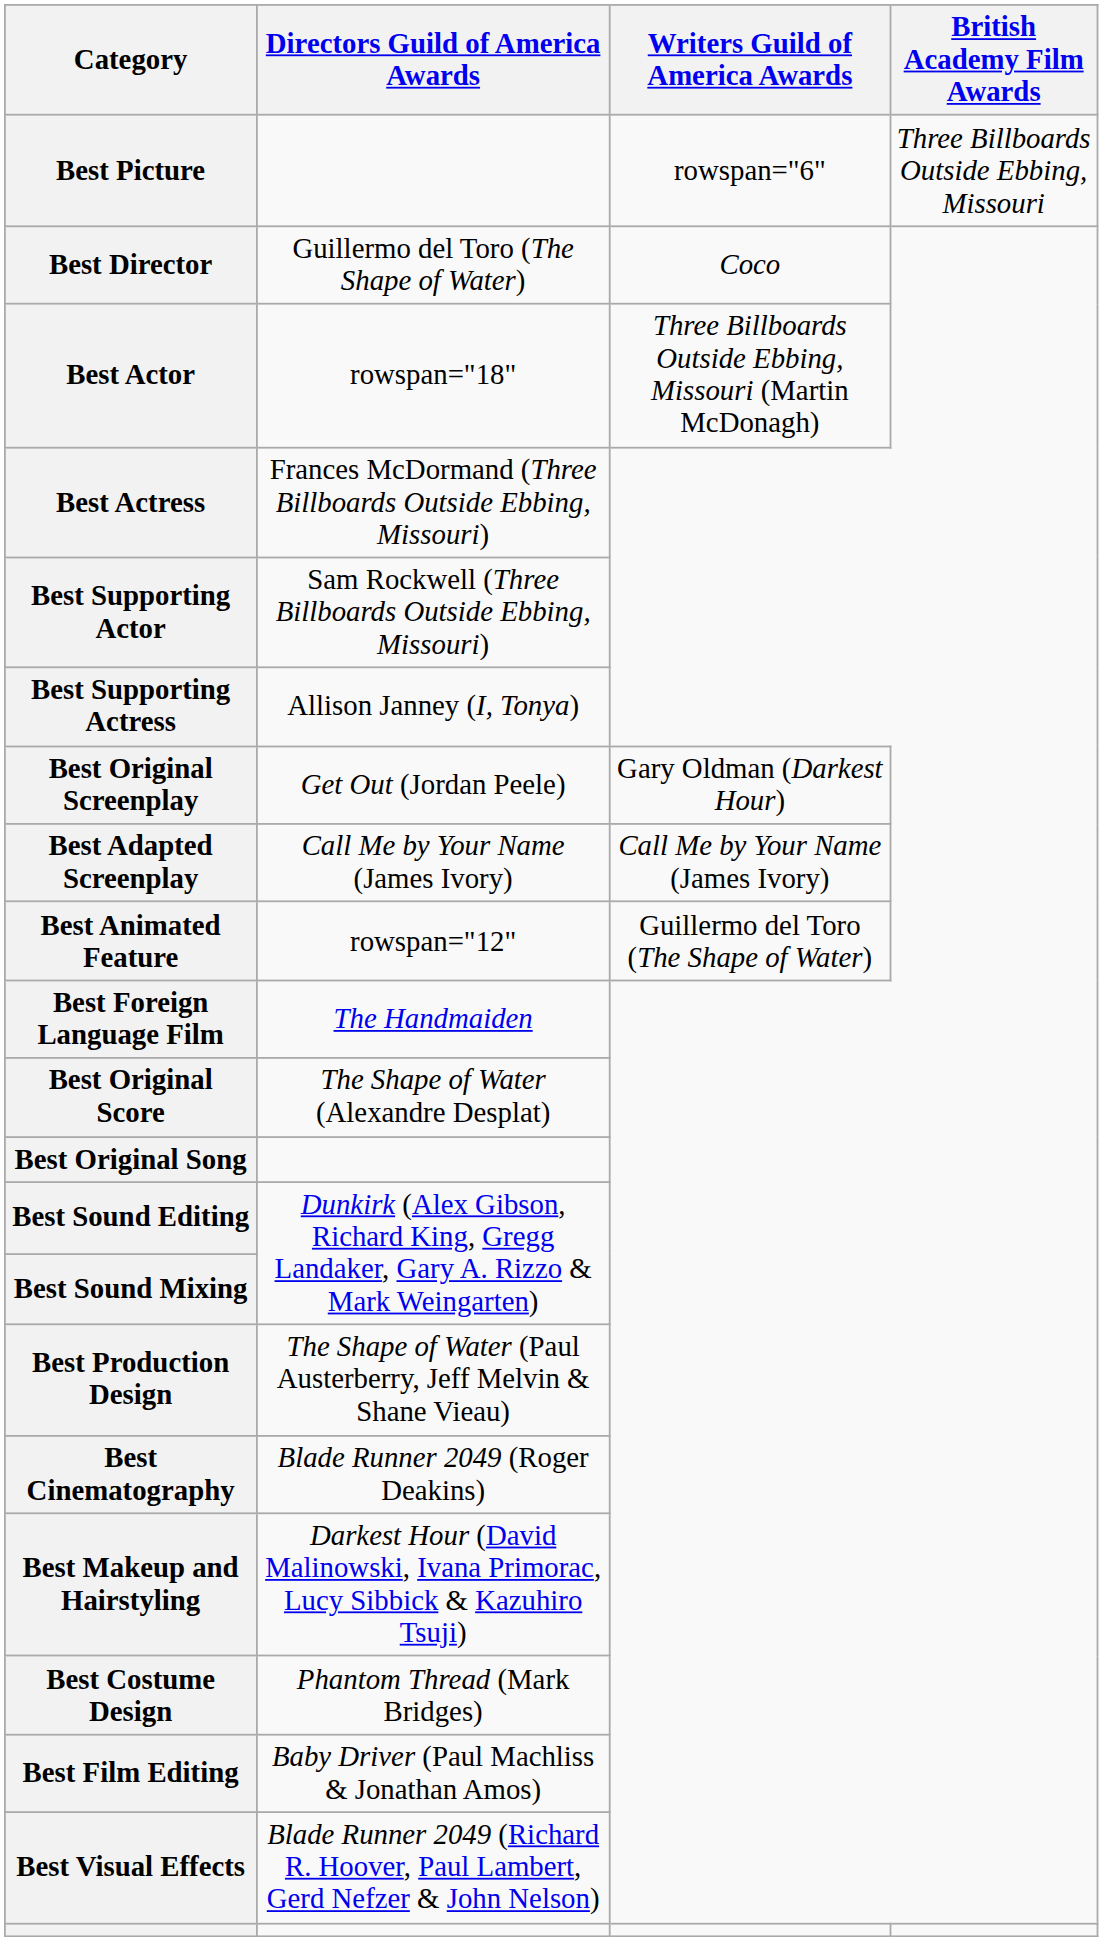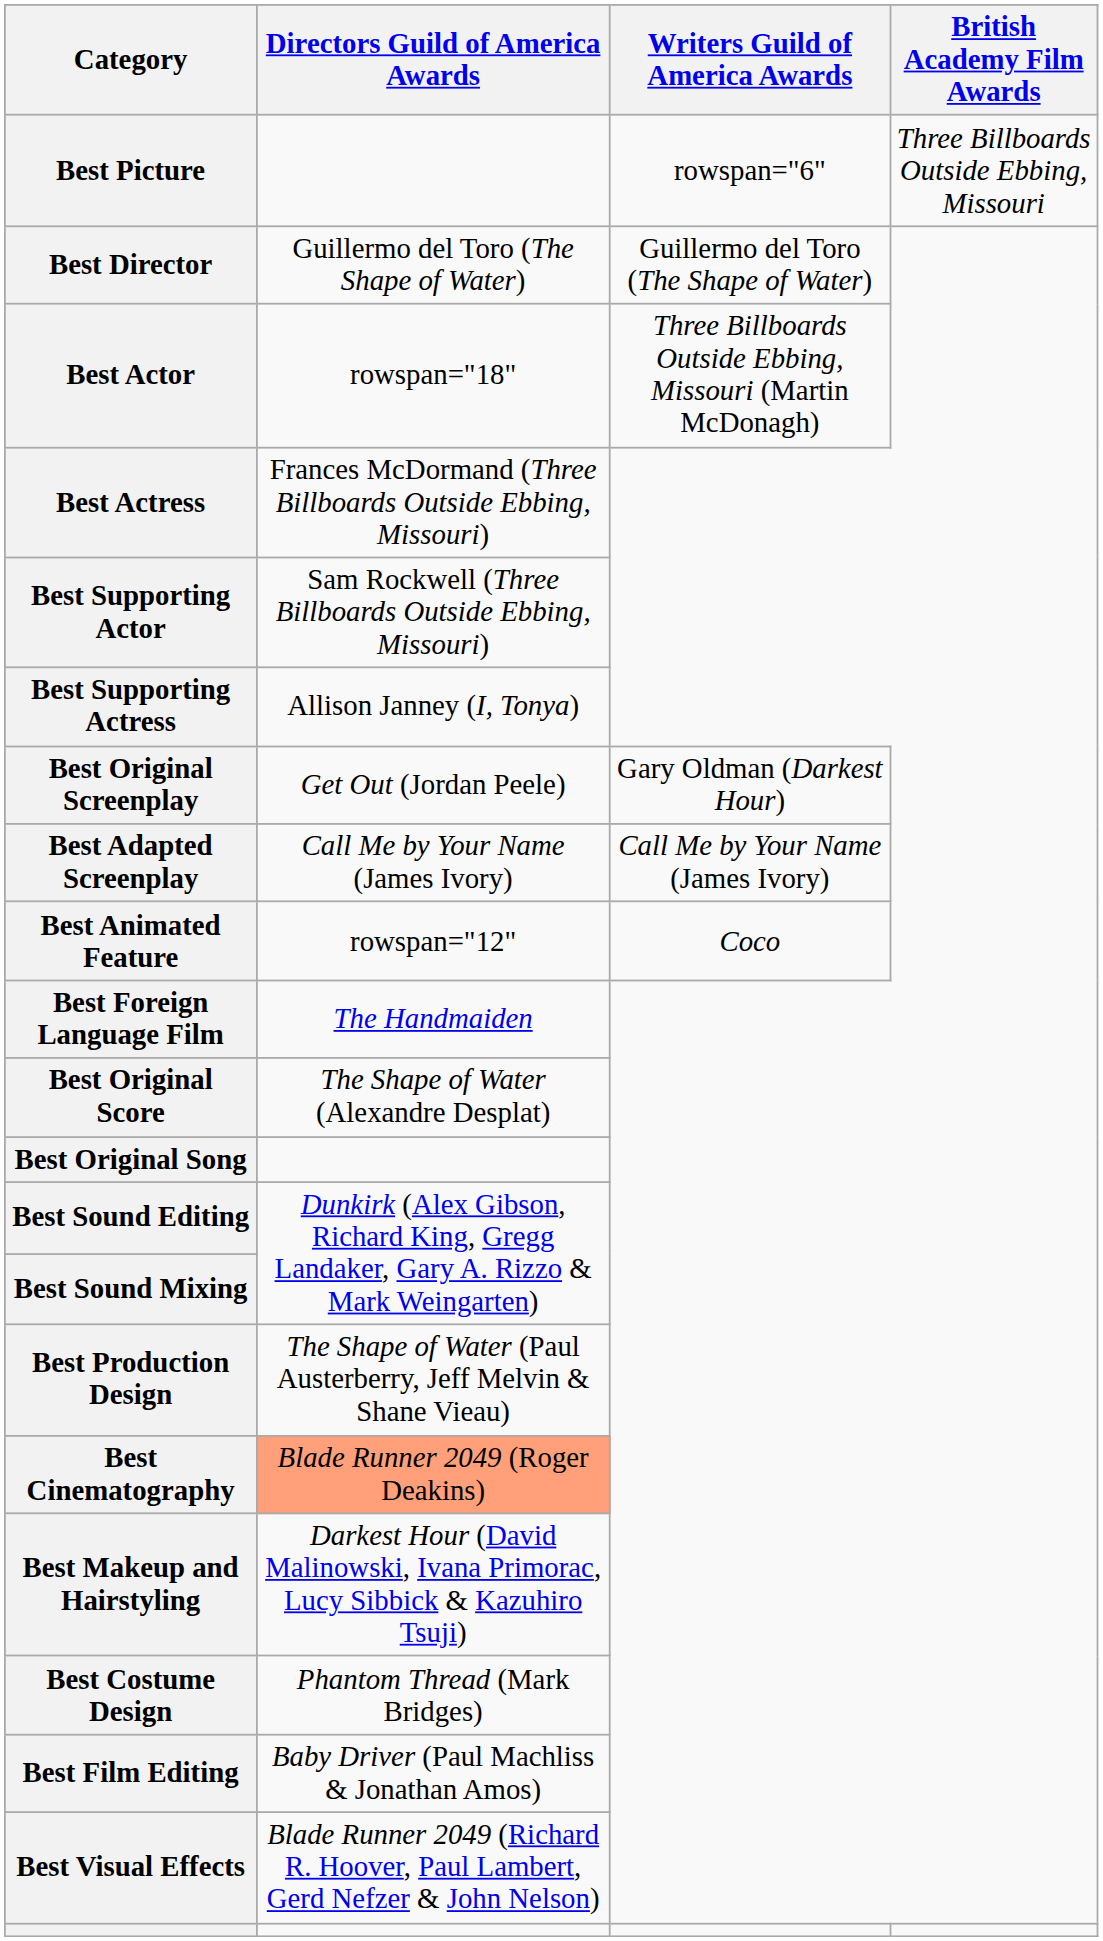(750, 264) Coco -> (750, 264) Guillermo del Toro (The Shape of Water)
(750, 940) Guillermo del Toro (The Shape of Water) -> (750, 940) Coco
(433, 1473) no background -> (433, 1473) lightsalmon background
